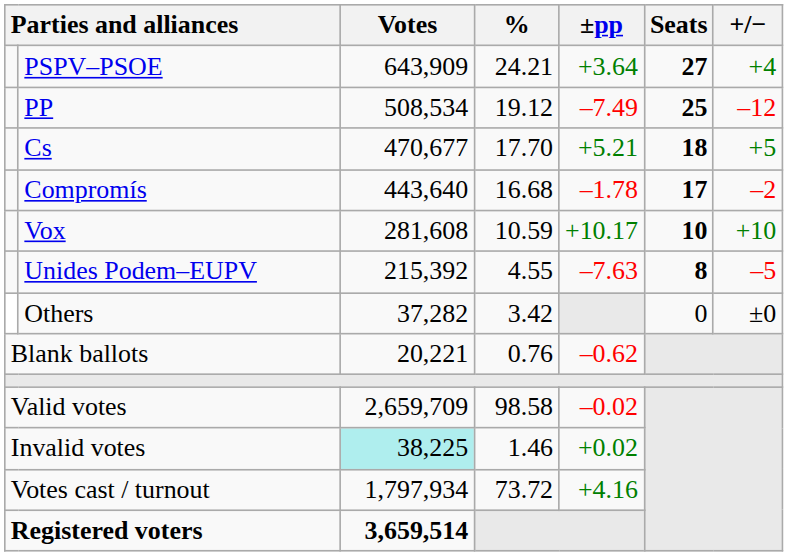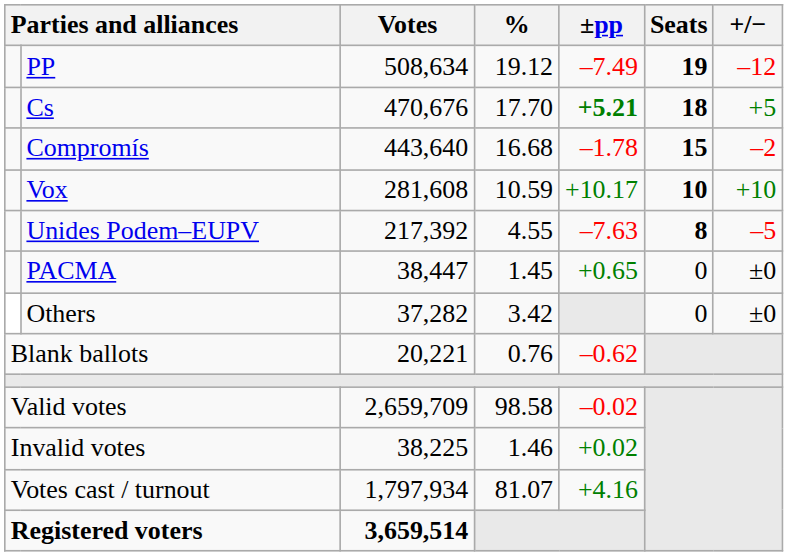- row: (94, 66)
(426, 107) 508,534 -> (426, 66) 508,634
(695, 107) 25 -> (695, 66) 19
(426, 148) 470,677 -> (426, 107) 470,676
(608, 148) normal -> (608, 107) bold
(695, 189) 17 -> (695, 148) 15
(426, 271) 215,392 -> (426, 230) 217,392
+ row: (71, 271)
(433, 448) paleturquoise background -> (433, 448) no background
(524, 489) 73.72 -> (524, 489) 81.07
